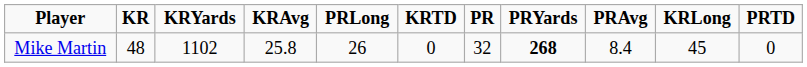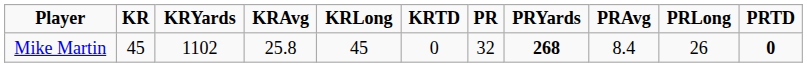columns swapped: (697, 18) <-> (357, 18)
(136, 47) 48 -> (136, 47) 45
(771, 47) normal -> (771, 47) bold
